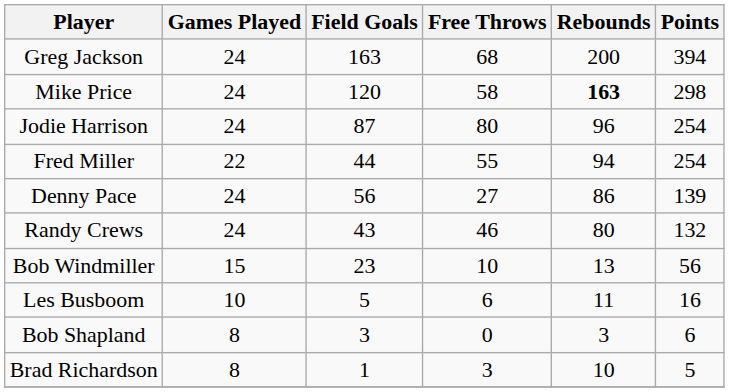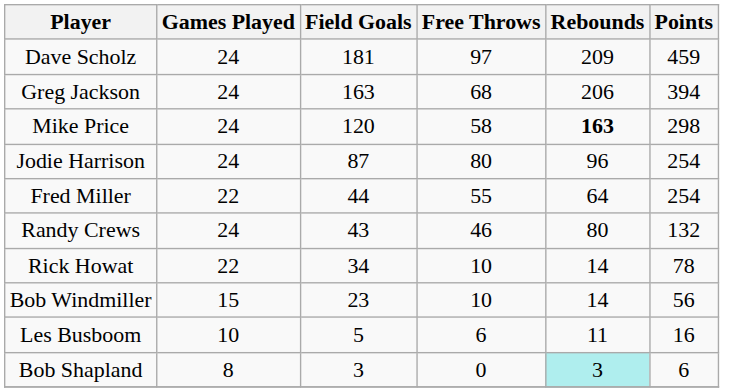+ row: (81, 56)
(604, 56) 200 -> (597, 91) 206
(604, 160) 94 -> (597, 195) 64
- row: (84, 195)
+ row: (81, 265)
(604, 265) 13 -> (597, 299) 14
(604, 334) no background -> (597, 369) paleturquoise background
- row: (84, 369)
